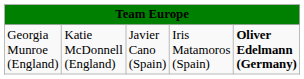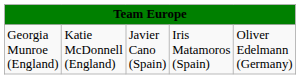(267, 49) bold -> (264, 49) normal
